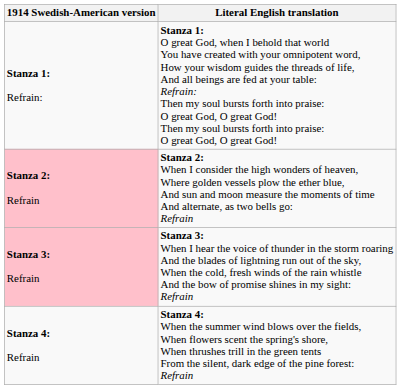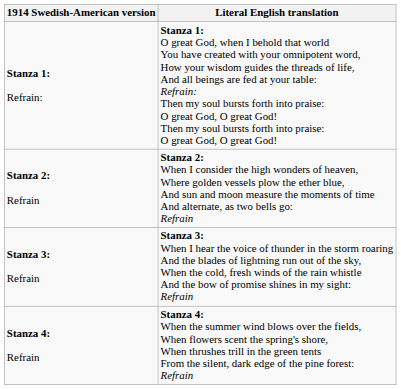(28, 188) pink background -> (28, 188) no background
(28, 266) pink background -> (28, 266) no background
